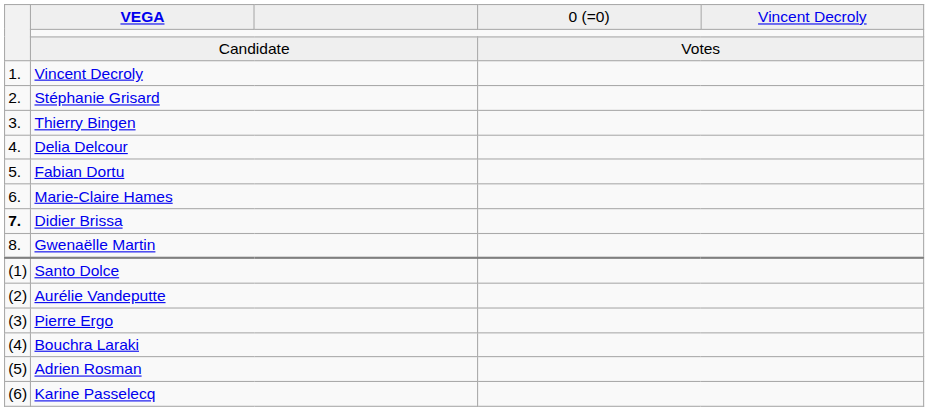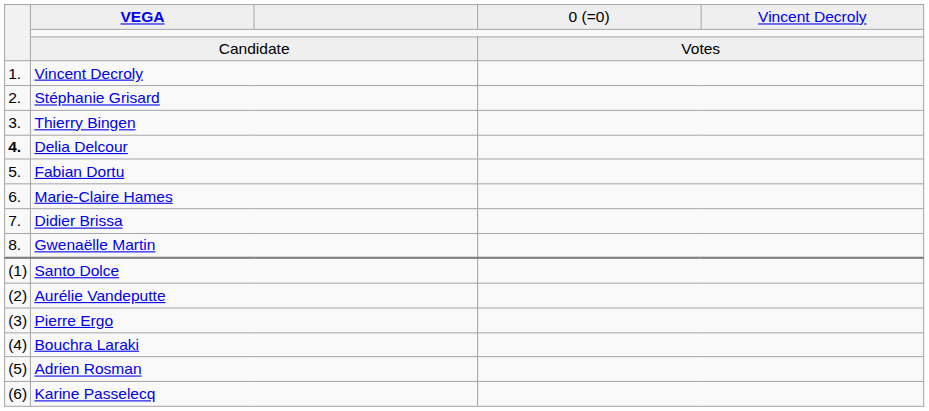(15, 147) normal -> (15, 147) bold
(15, 221) bold -> (15, 221) normal
